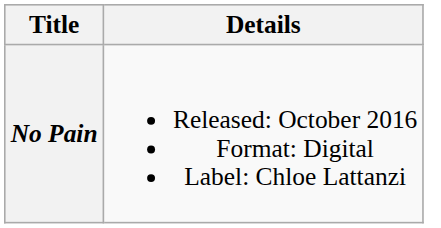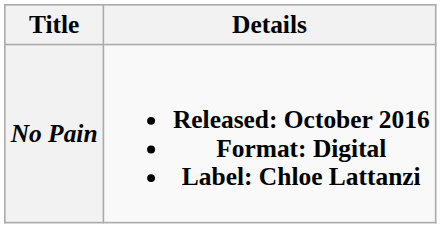(263, 148) normal -> (269, 148) bold
